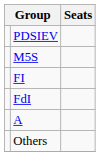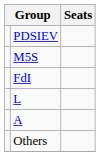- row: (19, 78)
+ row: (17, 99)
